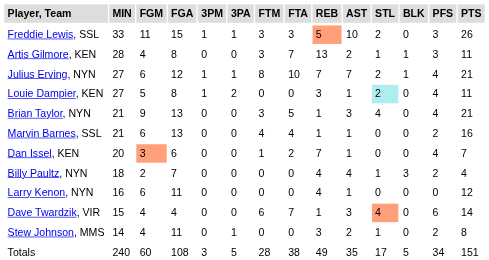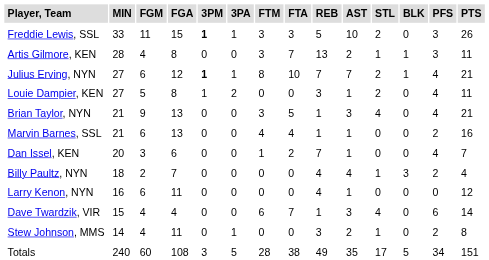(204, 34) normal -> (204, 34) bold
(319, 34) lightsalmon background -> (319, 34) no background
(204, 74) normal -> (204, 74) bold
(378, 94) paleturquoise background -> (378, 94) no background
(143, 153) lightsalmon background -> (143, 153) no background
(378, 213) lightsalmon background -> (378, 213) no background
